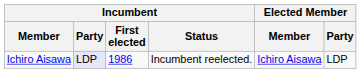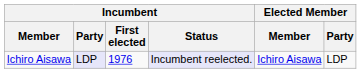(120, 59) 1986 -> (120, 59) 1976
(202, 59) no background -> (202, 59) lavender background
